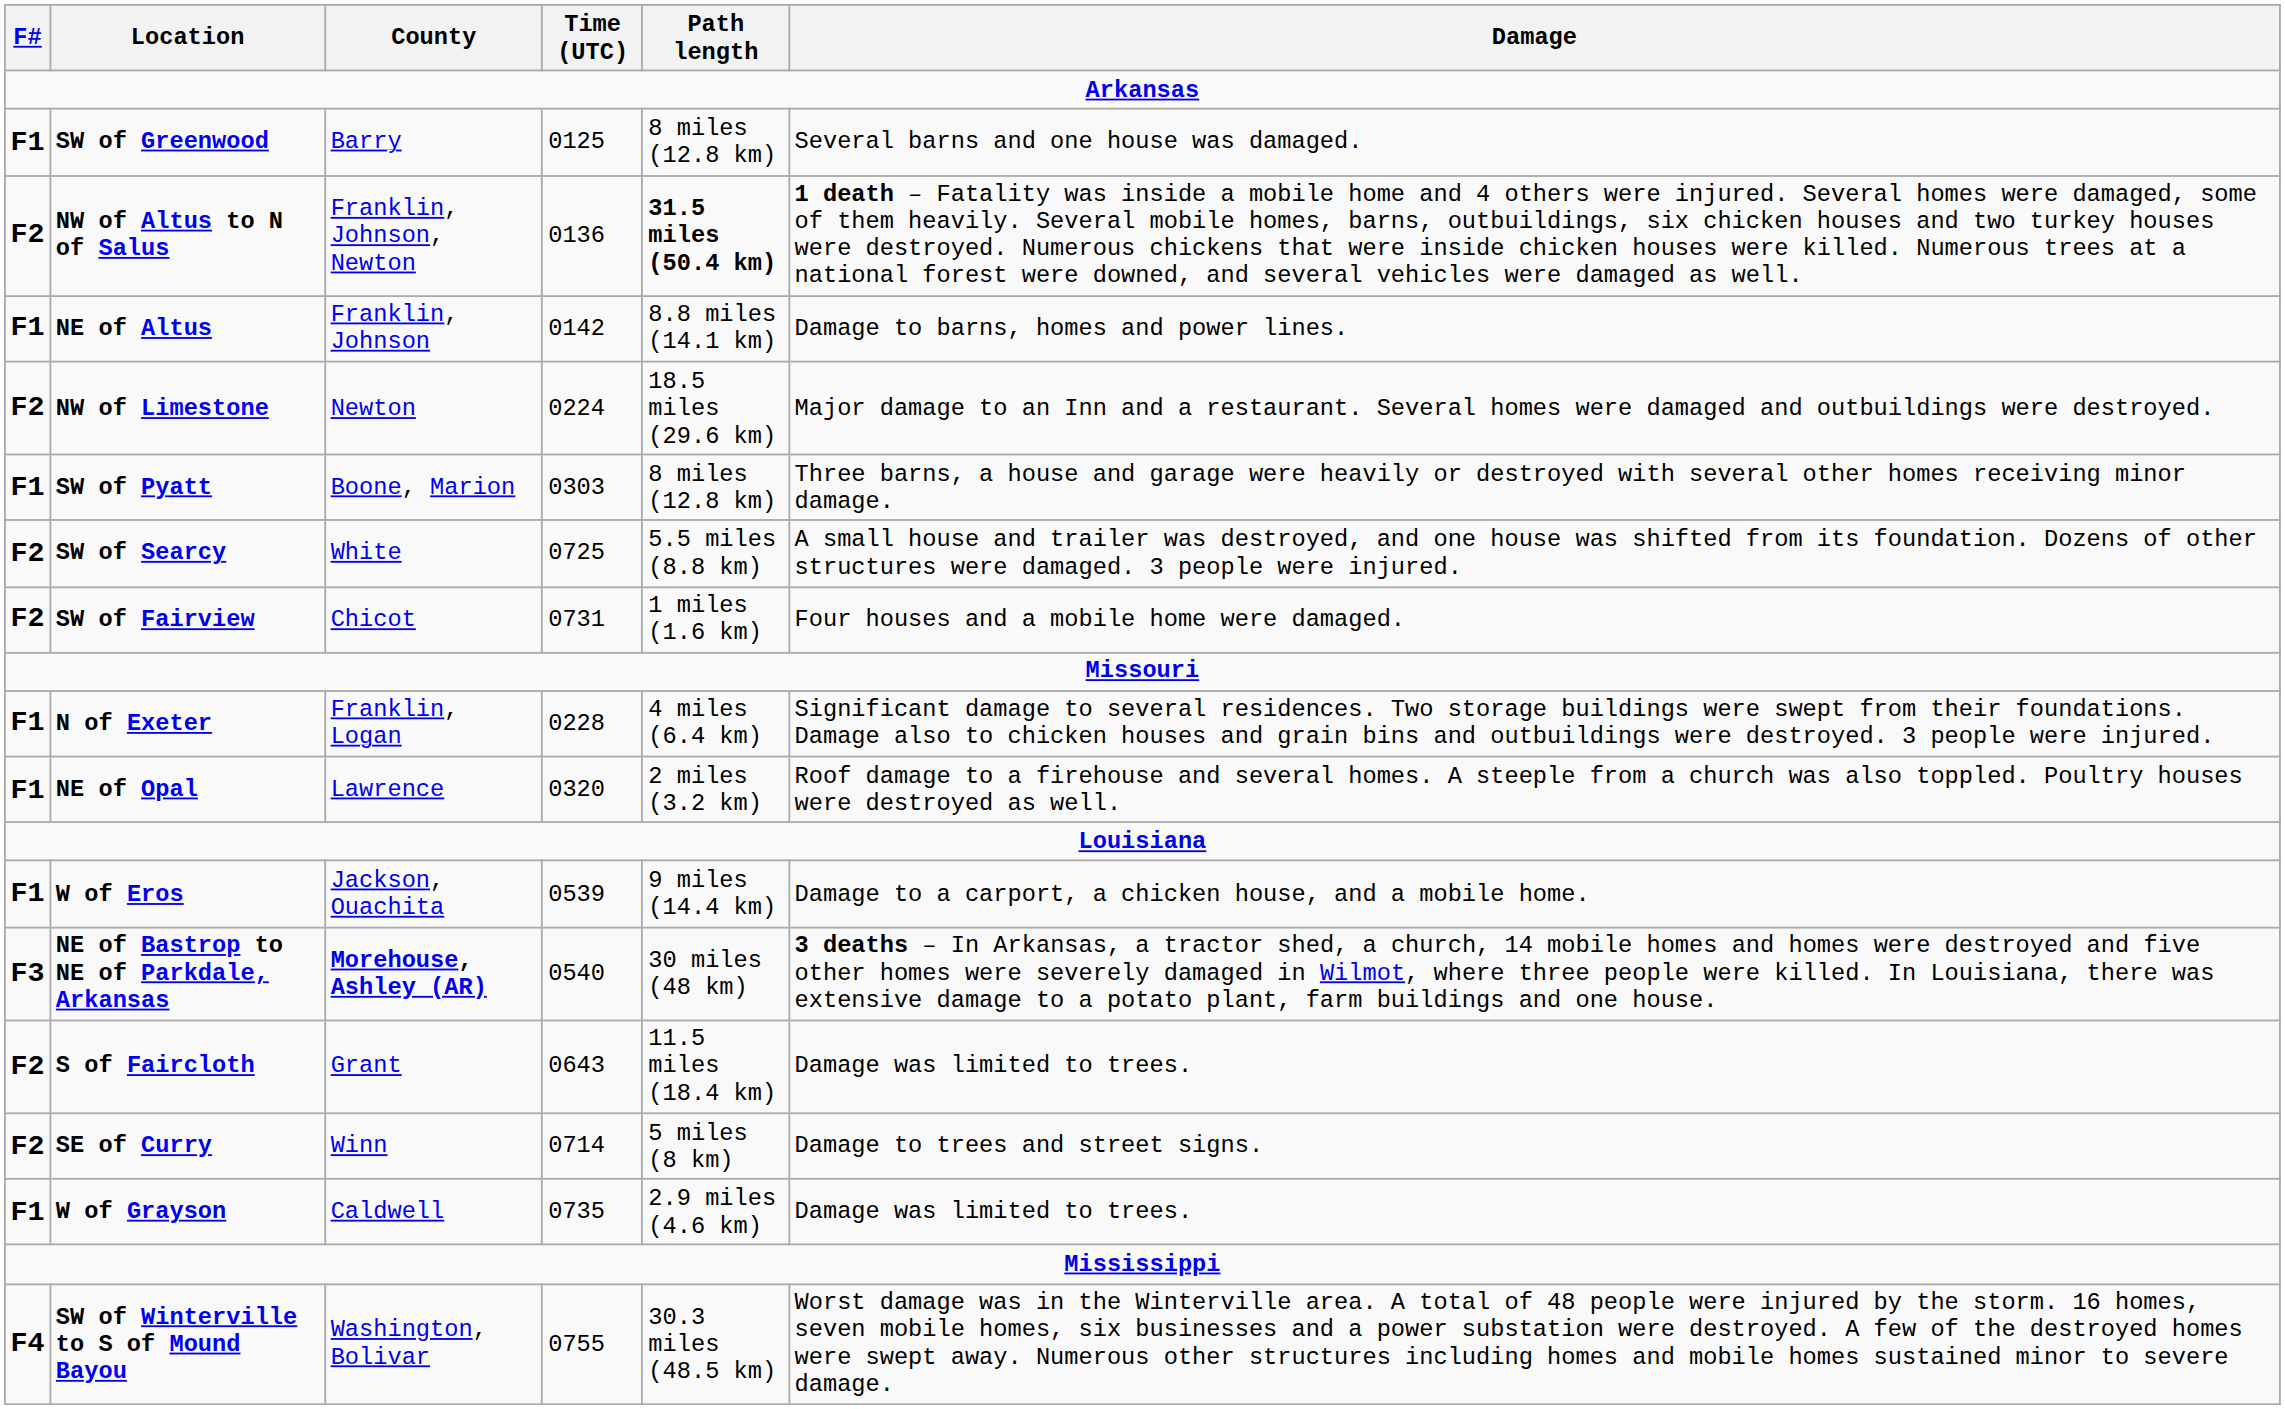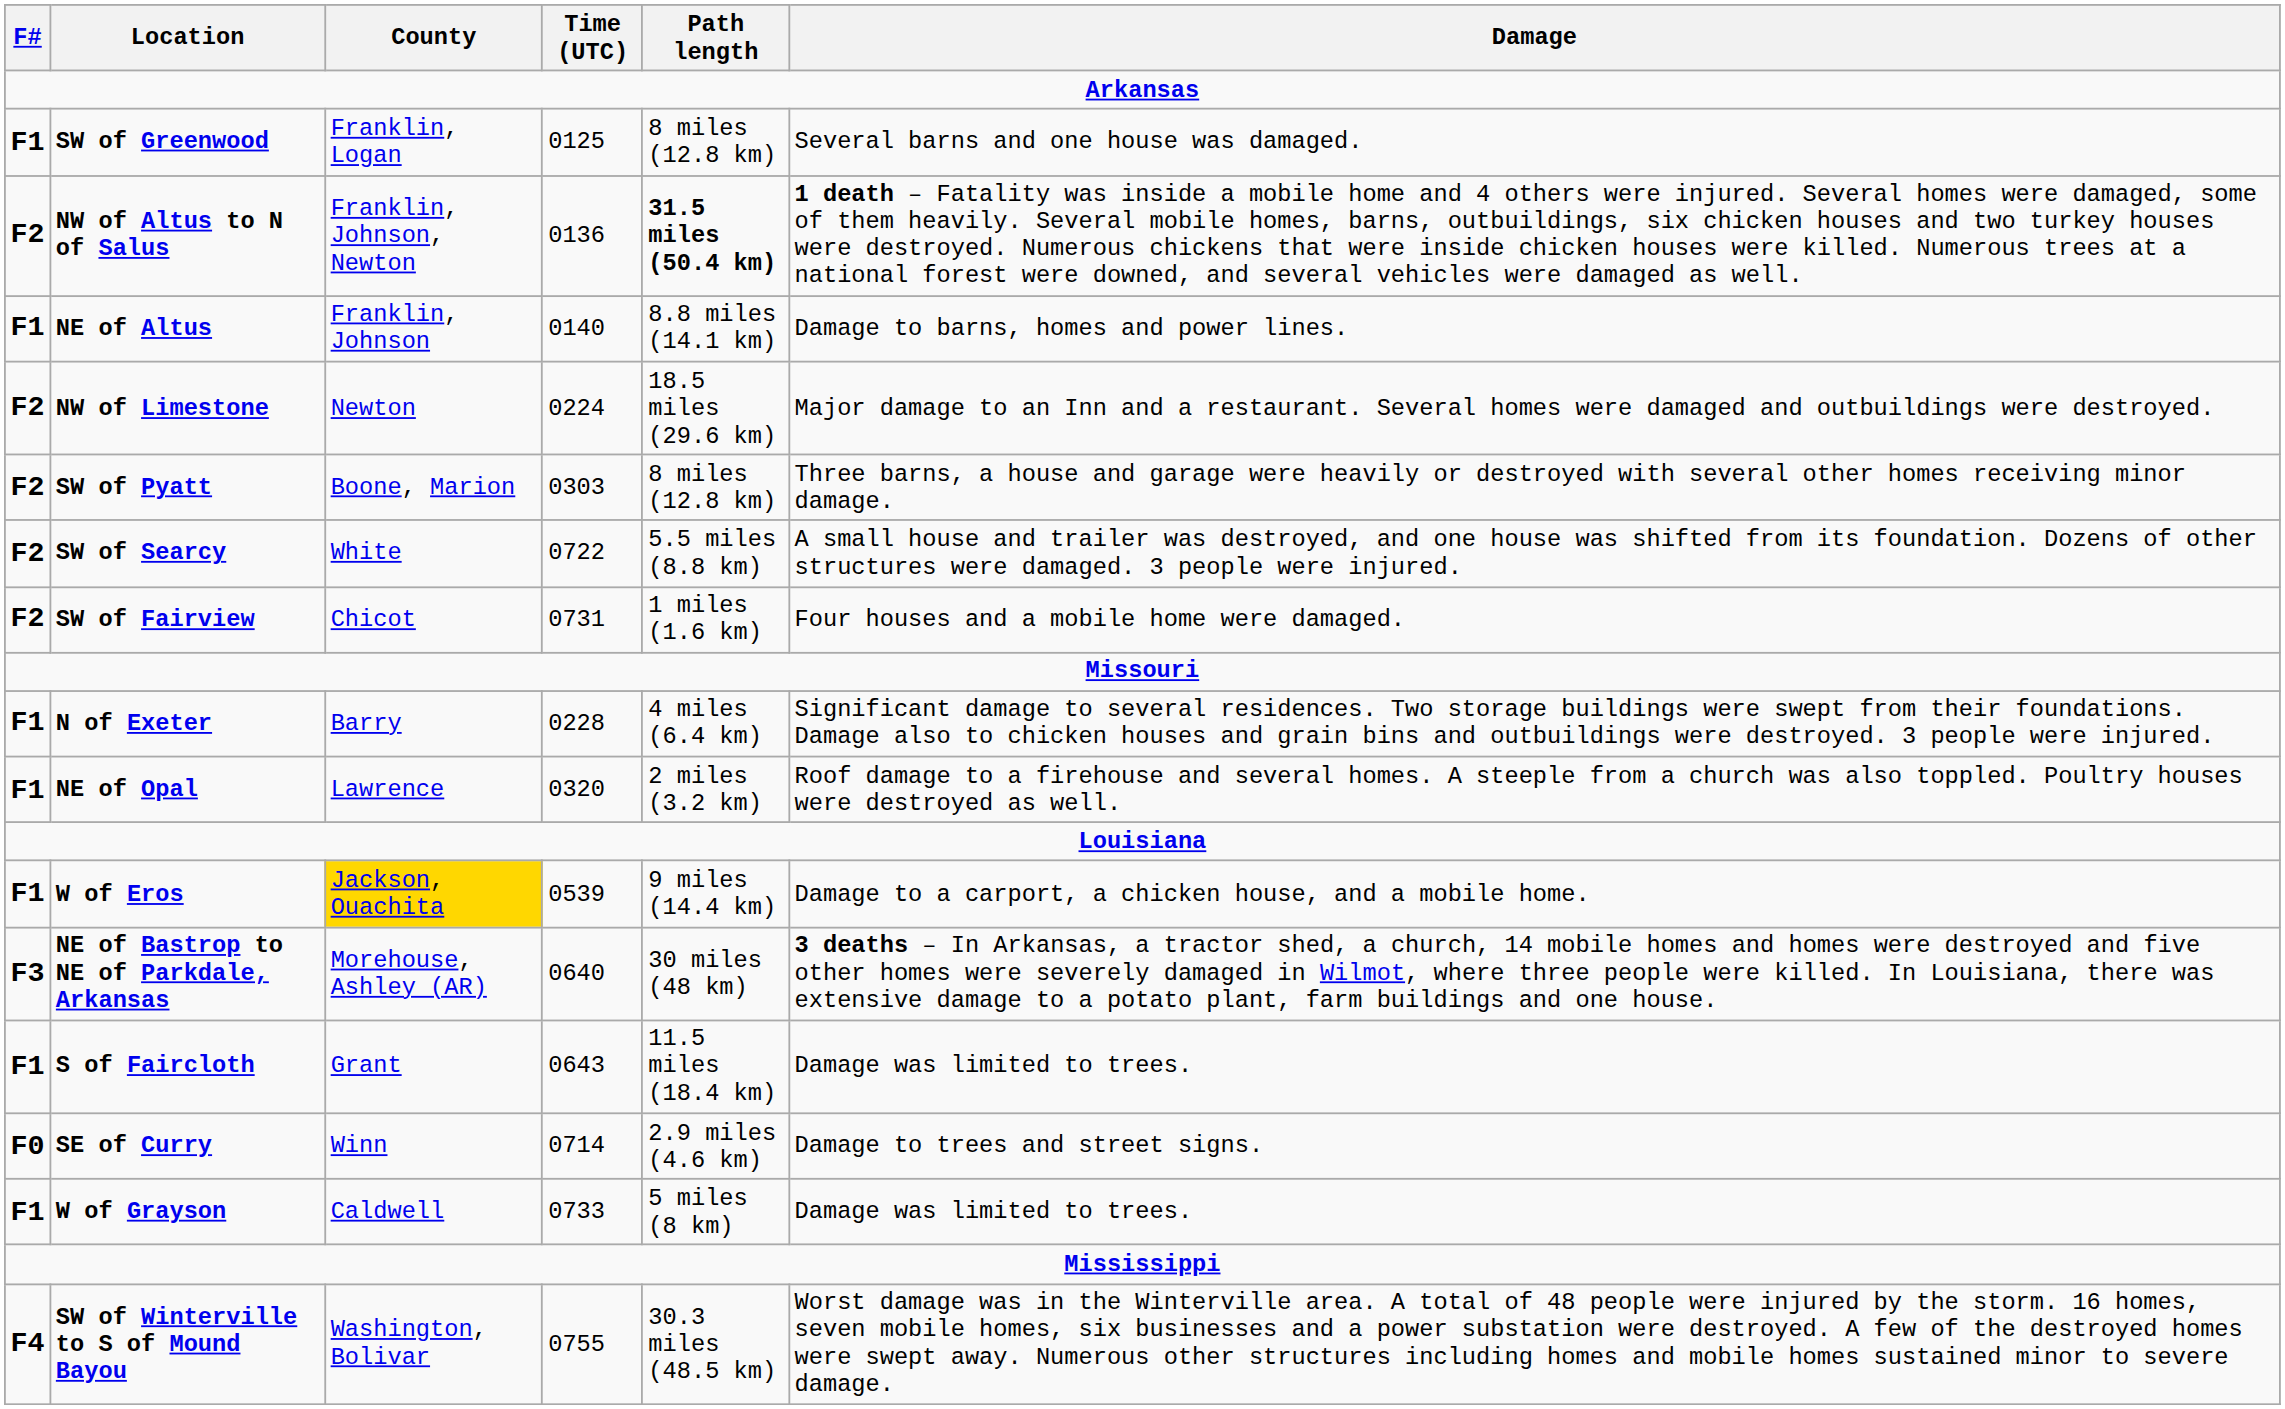(366, 142) Barry -> (395, 142) Franklin, Logan
(577, 329) 0142 -> (577, 329) 0140
(28, 488) F1 -> (28, 488) F2
(577, 553) 0725 -> (577, 553) 0722
(395, 724) Franklin, Logan -> (366, 724) Barry
(387, 894) no background -> (387, 894) gold background
(409, 974) bold -> (409, 974) normal
(577, 974) 0540 -> (577, 974) 0640
(28, 1067) F2 -> (28, 1067) F1
(28, 1146) F2 -> (28, 1146) F0
(698, 1146) 5 miles (8 km) -> (712, 1146) 2.9 miles (4.6 km)
(577, 1212) 0735 -> (577, 1212) 0733
(712, 1212) 2.9 miles (4.6 km) -> (698, 1212) 5 miles (8 km)
